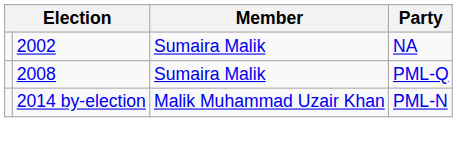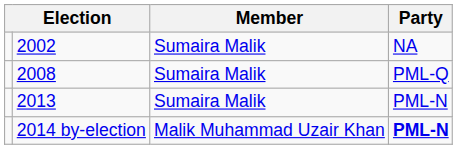+ row: (36, 102)
(420, 102) normal -> (421, 130) bold
